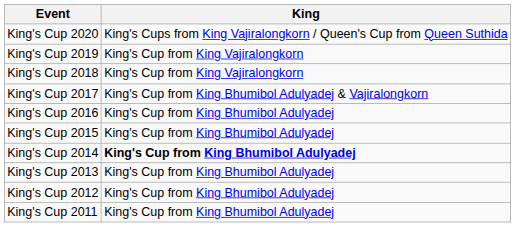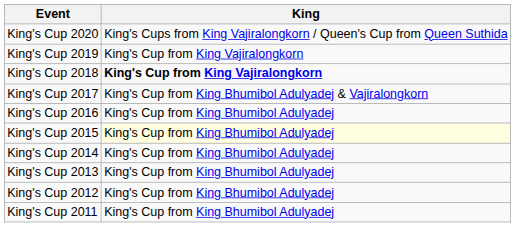(204, 73) normal -> (213, 73) bold
(219, 133) no background -> (219, 133) lightyellow background
(230, 152) bold -> (219, 152) normal
